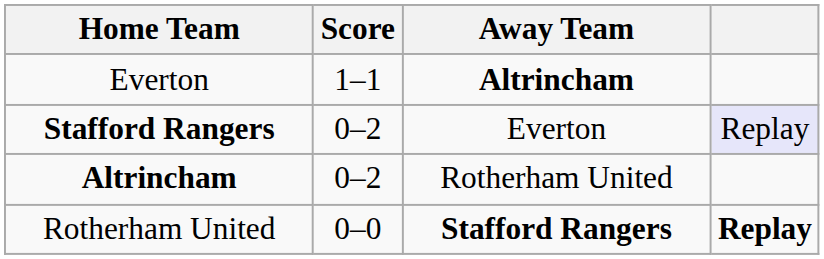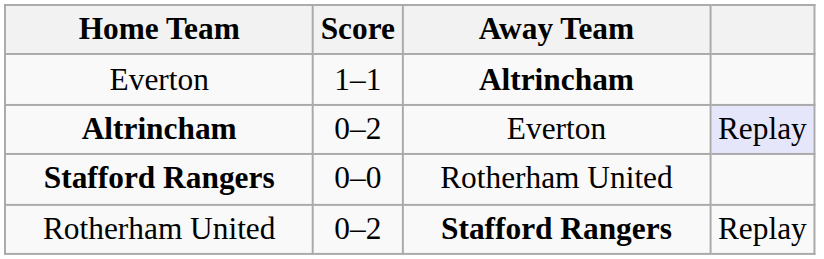(159, 128) Stafford Rangers -> (159, 128) Altrincham
(159, 178) Altrincham -> (159, 178) Stafford Rangers
(358, 178) 0–2 -> (358, 178) 0–0
(358, 228) 0–0 -> (358, 228) 0–2
(765, 228) bold -> (762, 228) normal
